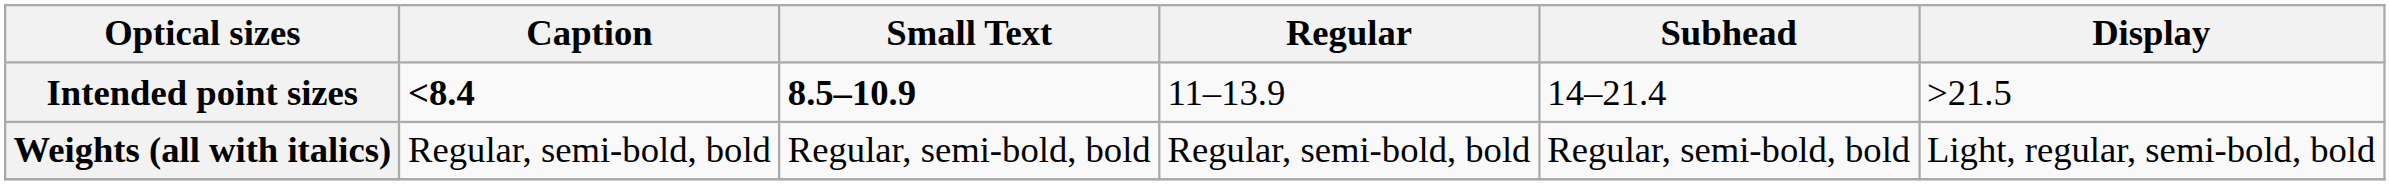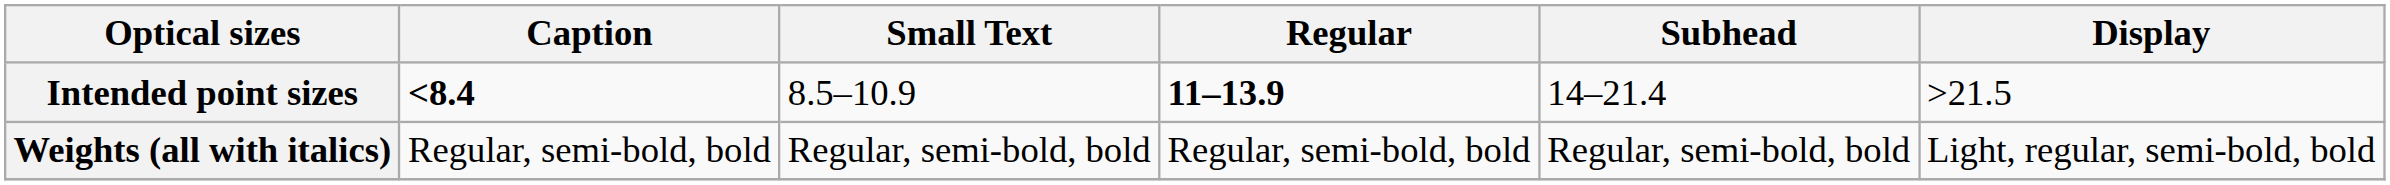(852, 91) bold -> (852, 91) normal
(1226, 91) normal -> (1226, 91) bold
